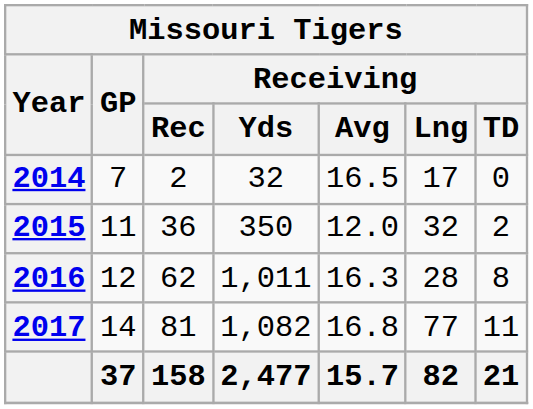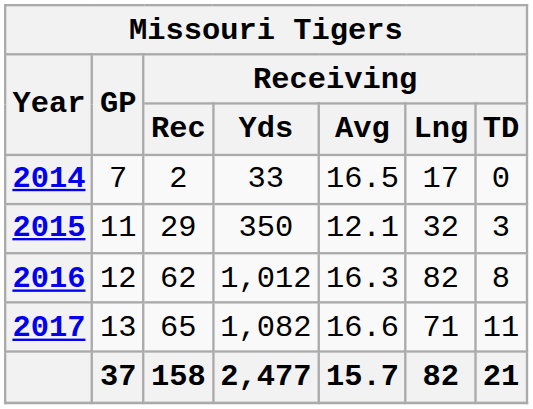(266, 179) 32 -> (266, 179) 33
(178, 228) 36 -> (178, 228) 29
(362, 228) 12.0 -> (362, 228) 12.1
(501, 228) 2 -> (501, 228) 3
(266, 278) 1,011 -> (266, 278) 1,012
(441, 278) 28 -> (441, 278) 82
(118, 327) 14 -> (118, 327) 13
(178, 327) 81 -> (178, 327) 65
(362, 327) 16.8 -> (362, 327) 16.6
(441, 327) 77 -> (441, 327) 71
